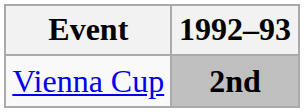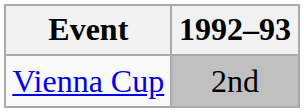(235, 80) bold -> (235, 80) normal
